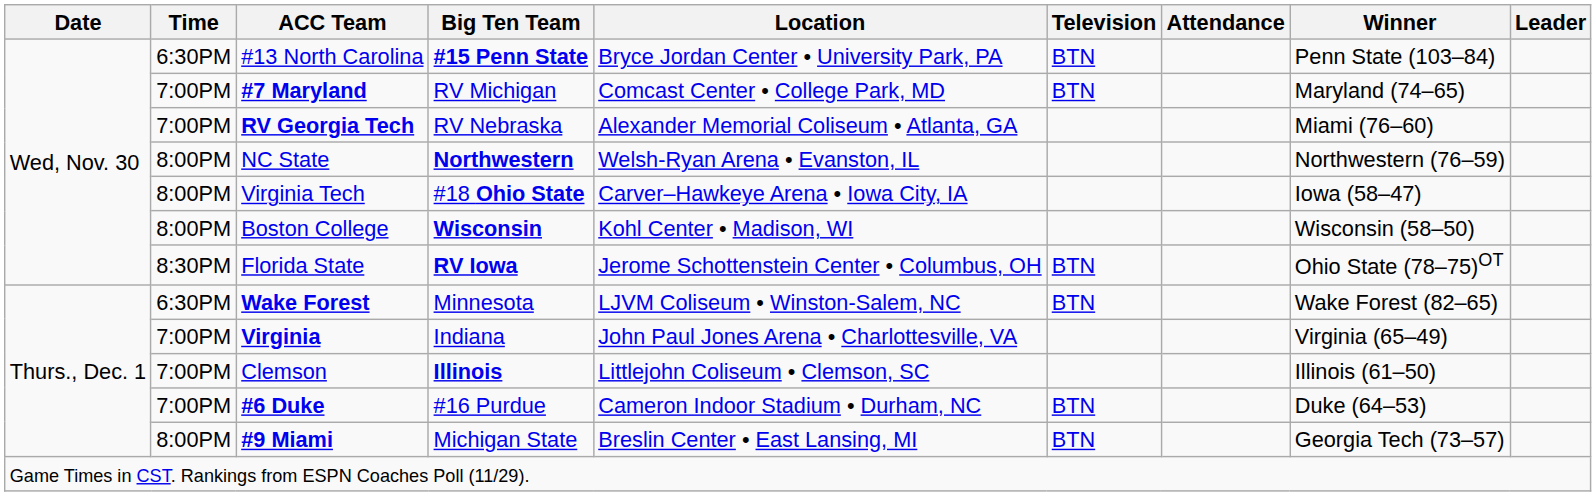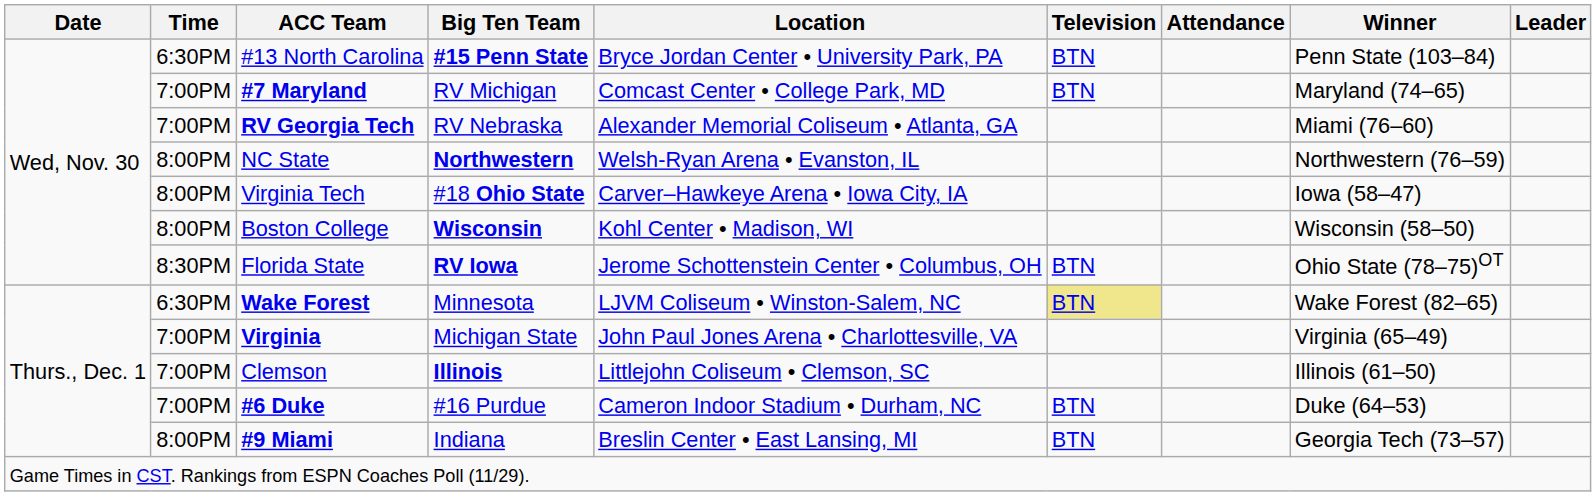(1073, 302) no background -> (1073, 302) khaki background
(469, 336) Indiana -> (505, 336) Michigan State
(505, 439) Michigan State -> (469, 439) Indiana
